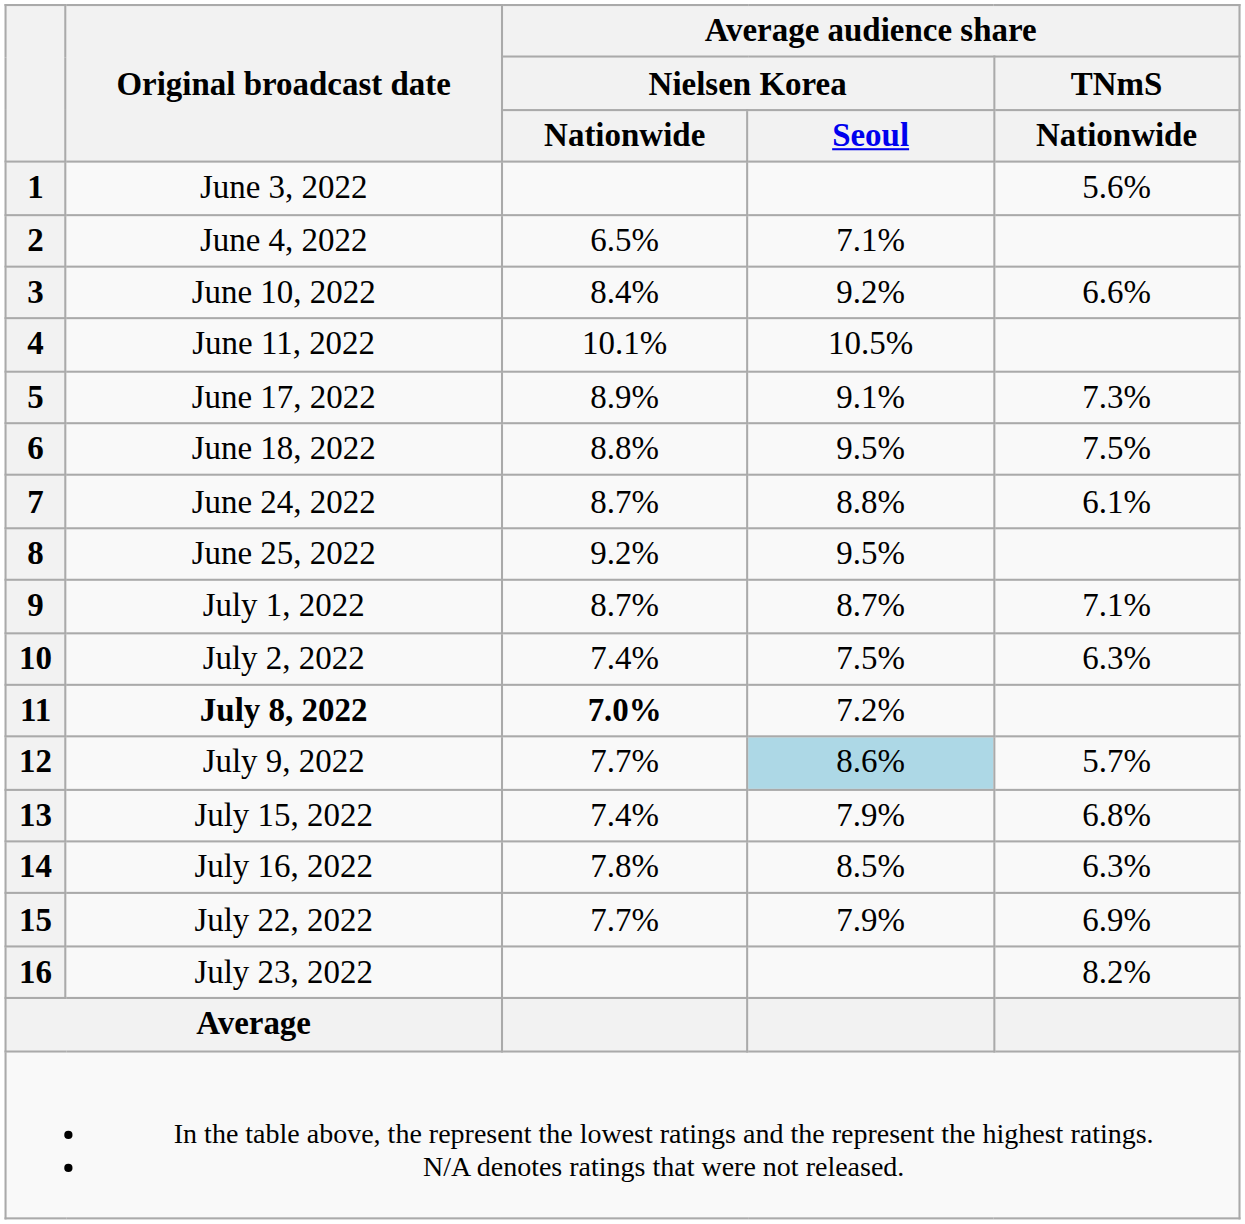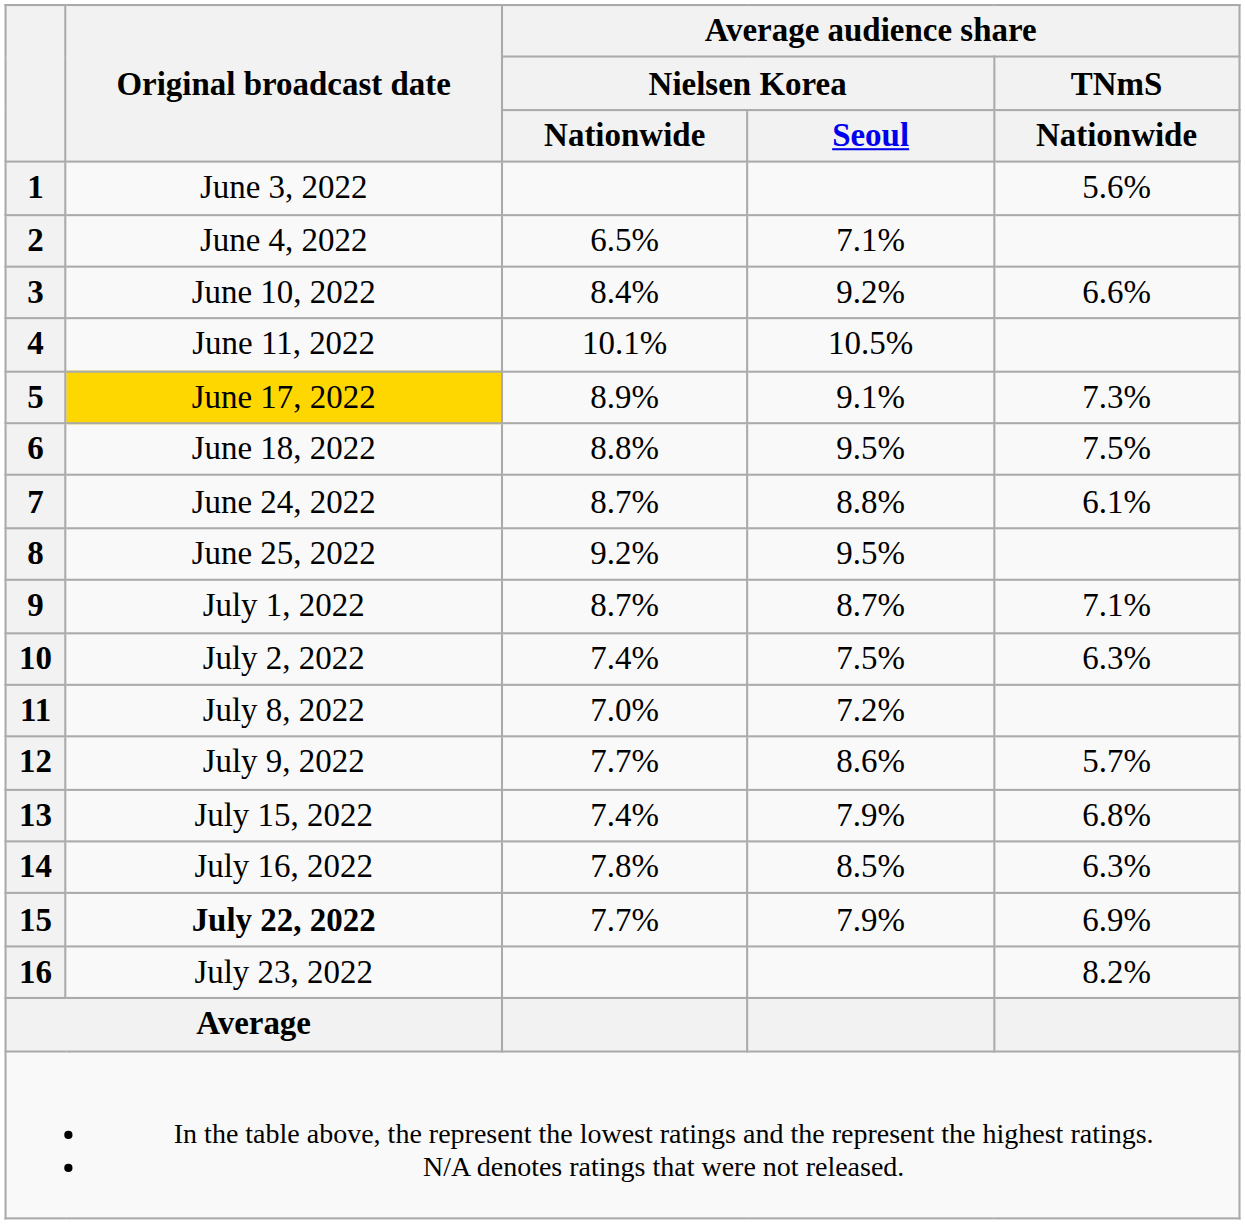(284, 396) no background -> (284, 396) gold background
(284, 710) bold -> (284, 710) normal
(625, 710) bold -> (625, 710) normal
(871, 762) lightblue background -> (871, 762) no background
(284, 919) normal -> (284, 919) bold
